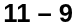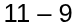(38, 13) bold -> (38, 13) normal
